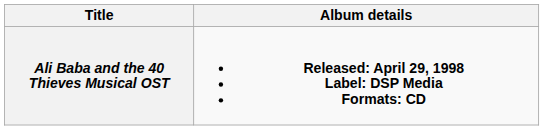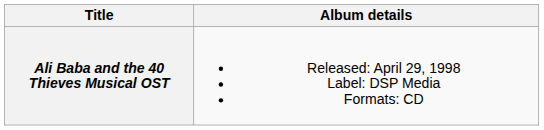(366, 84) bold -> (366, 84) normal
